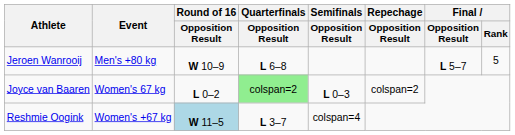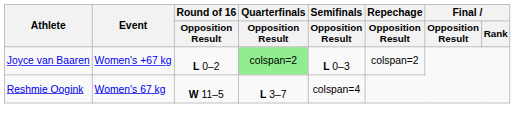- row: (44, 61)
(130, 89) Women's 67 kg -> (133, 61) Women's +67 kg
(133, 117) Women's +67 kg -> (130, 89) Women's 67 kg
(206, 123) lightblue background -> (206, 95) no background
